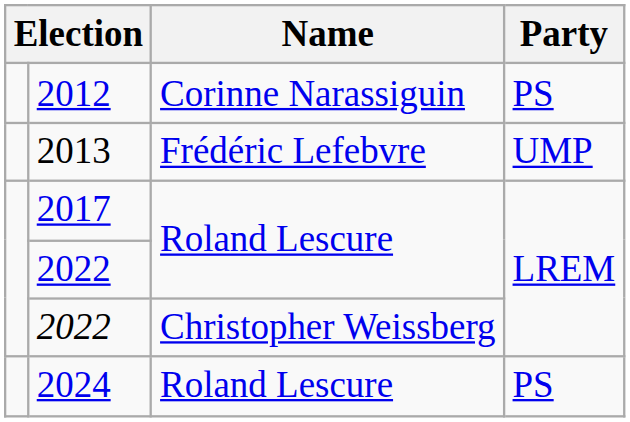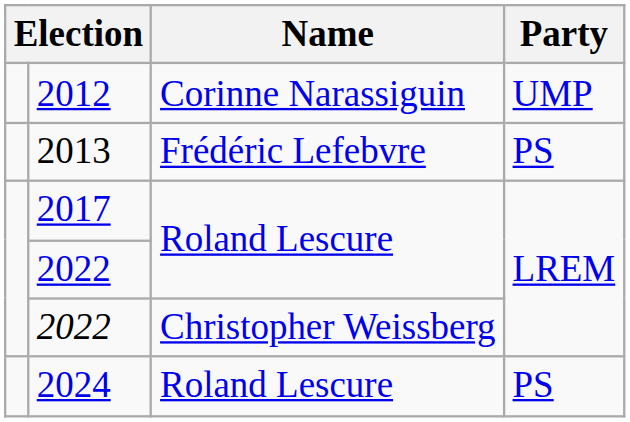(533, 92) PS -> (553, 92) UMP
(553, 151) UMP -> (533, 151) PS
